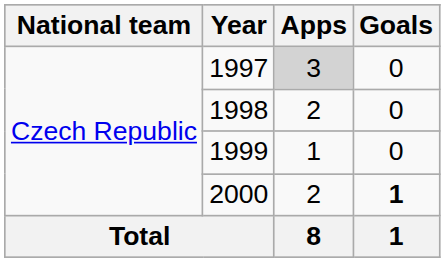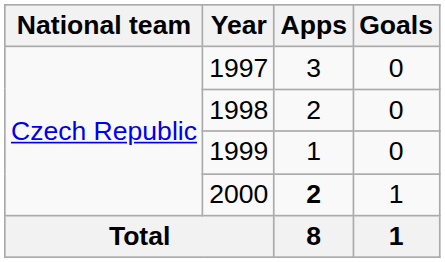(314, 67) lightgrey background -> (314, 67) no background
(314, 194) normal -> (314, 194) bold
(396, 194) bold -> (396, 194) normal
